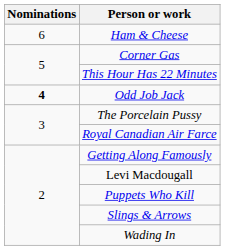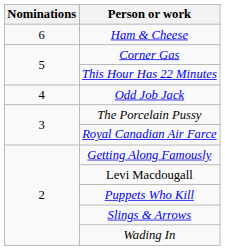(42, 94) bold -> (42, 94) normal
